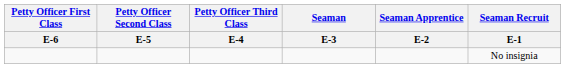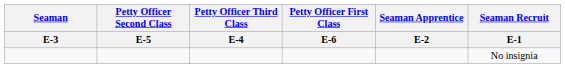columns swapped: (51, 39) <-> (329, 39)
